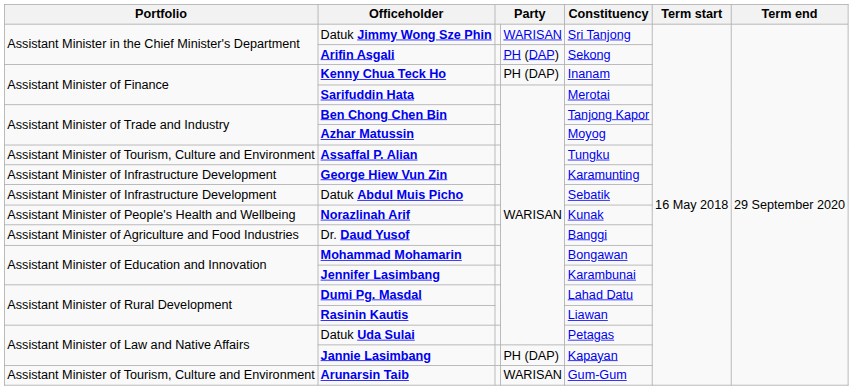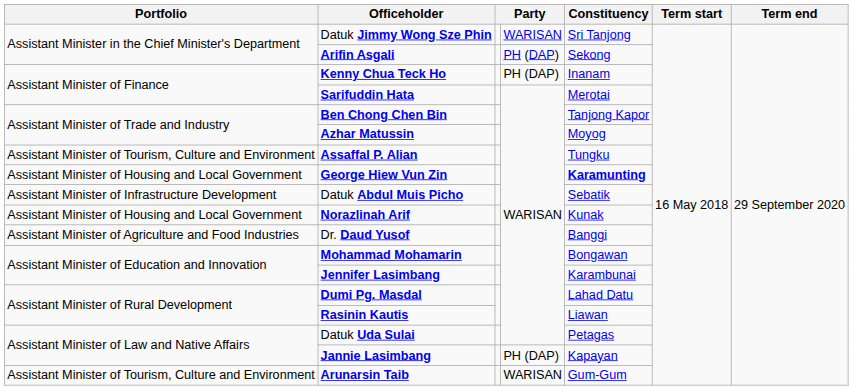(142, 174) Assistant Minister of Infrastructure Development -> (154, 174) Assistant Minister of Housing and Local Government
(604, 174) normal -> (607, 174) bold
(151, 214) Assistant Minister of People's Health and Wellbeing -> (154, 214) Assistant Minister of Housing and Local Government
